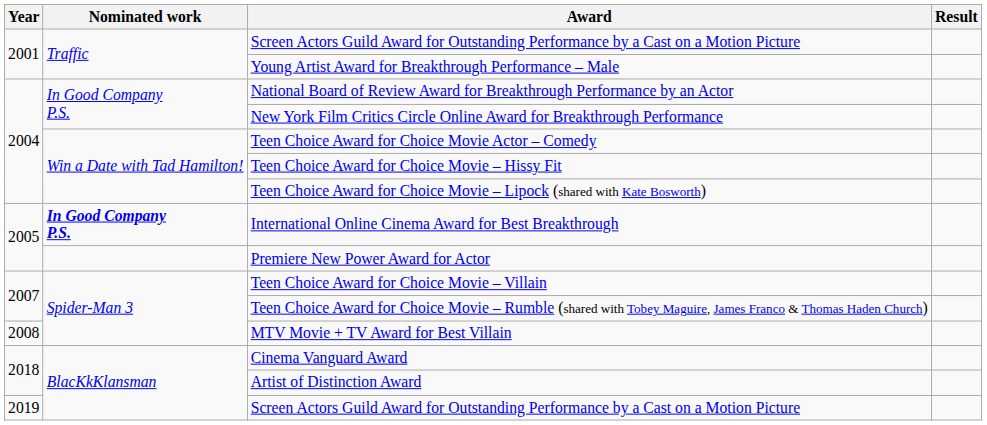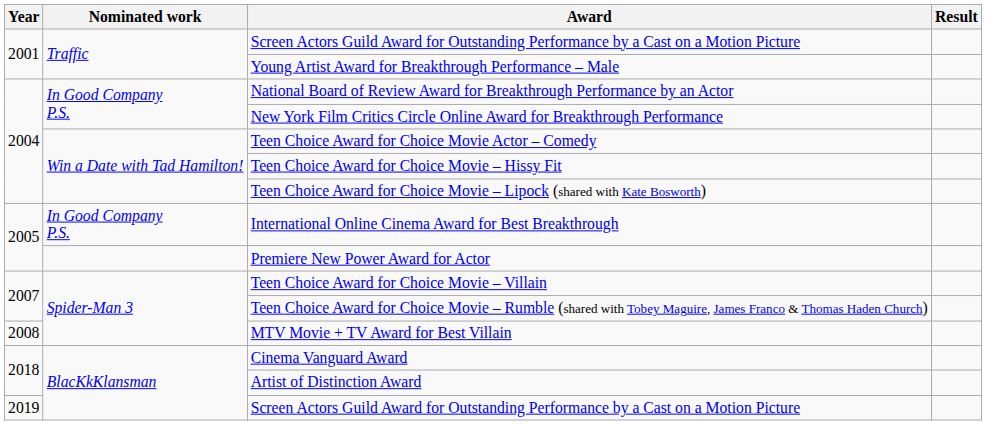(106, 224) bold -> (105, 224) normal
